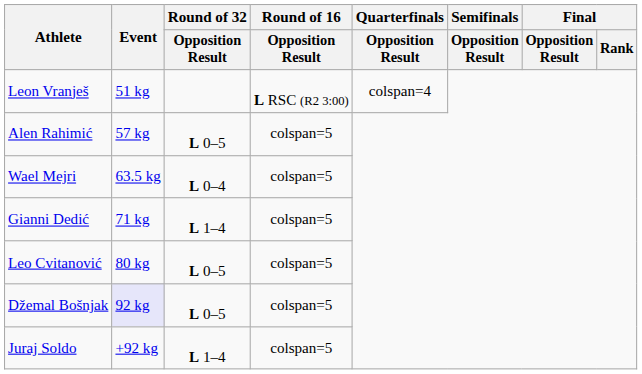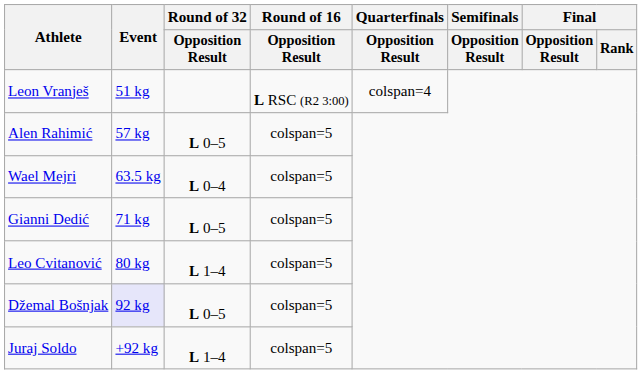(207, 228) L 1–4 -> (207, 228) L 0–5
(207, 271) L 0–5 -> (207, 271) L 1–4
